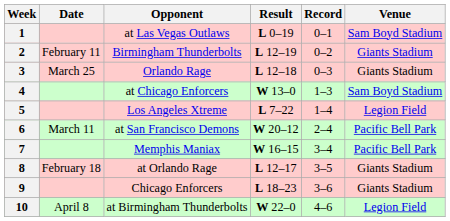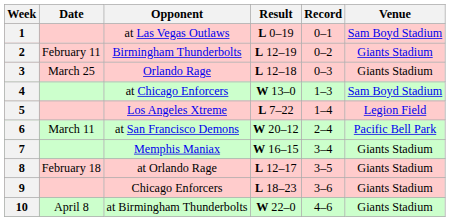(395, 149) Pacific Bell Park -> (395, 149) Giants Stadium
(395, 206) Legion Field -> (395, 206) Giants Stadium
